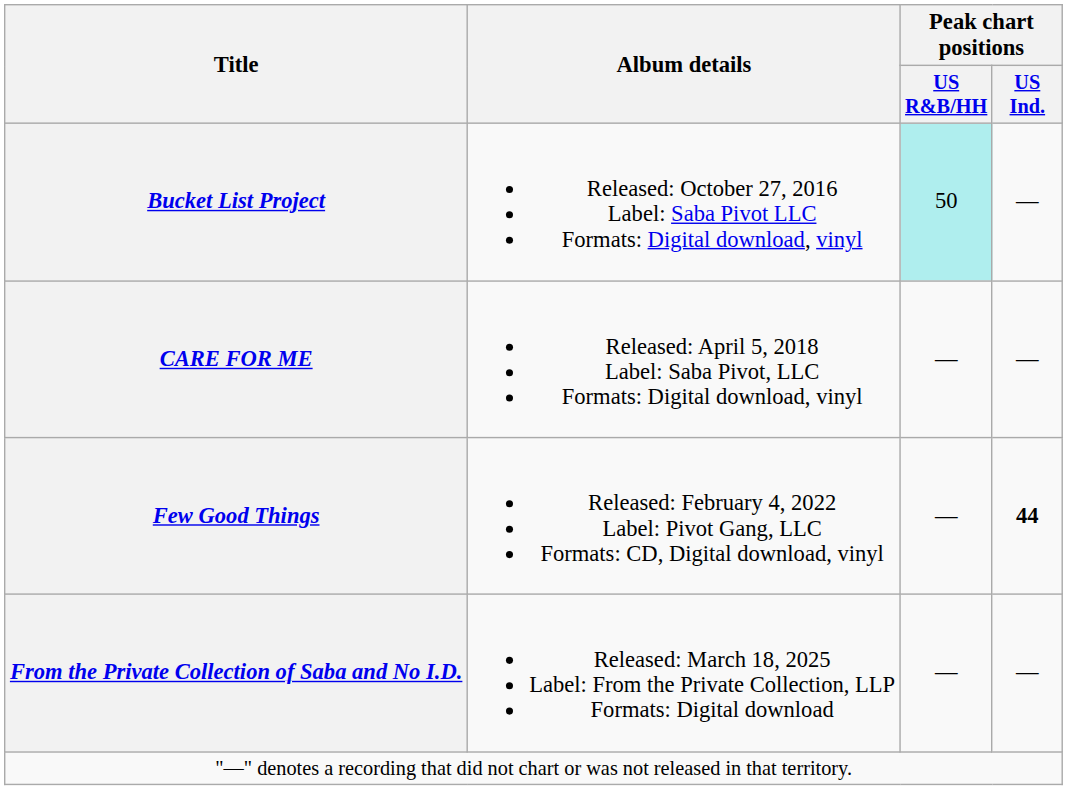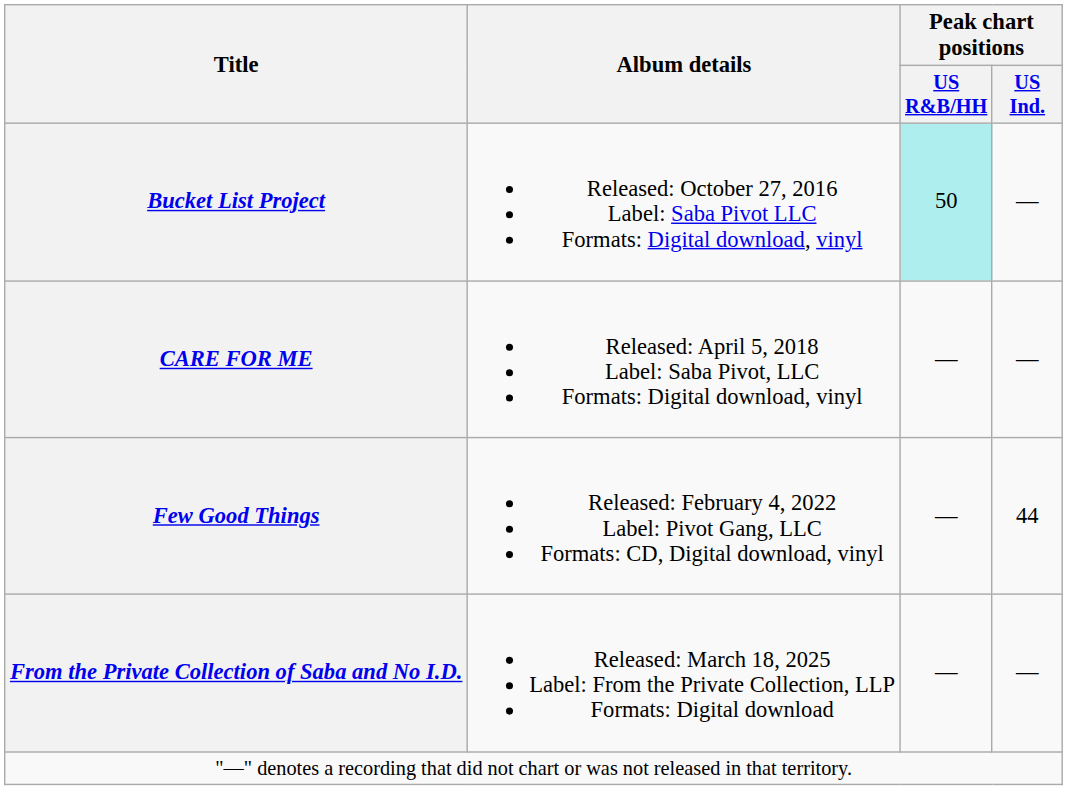(1027, 515) bold -> (1027, 515) normal
